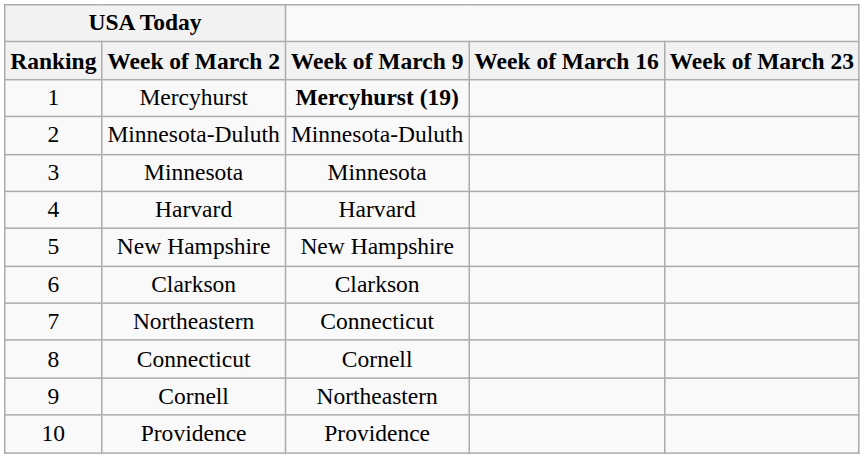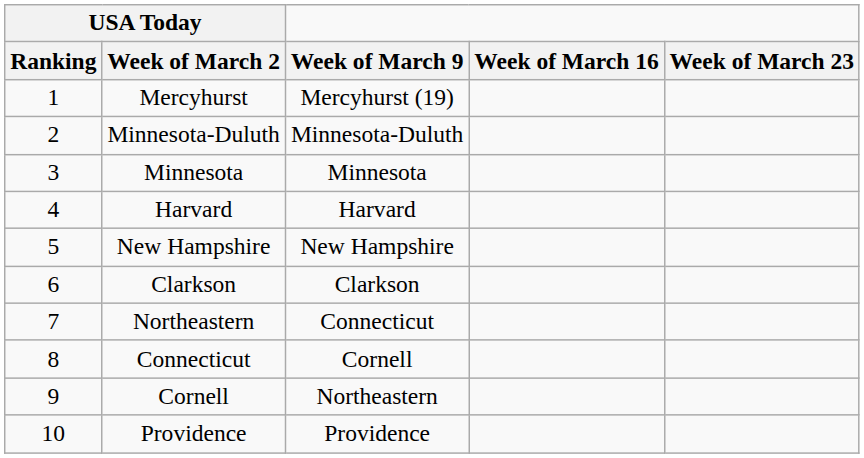(377, 97) bold -> (377, 97) normal
